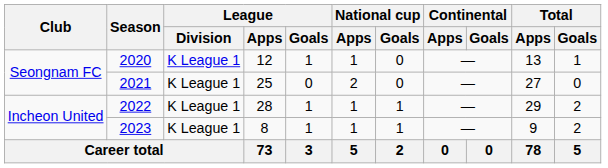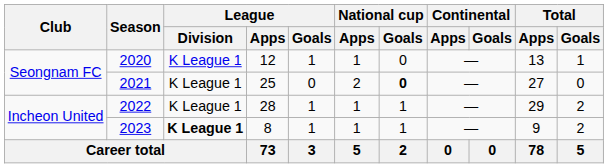(400, 83) normal -> (403, 83) bold
(204, 128) normal -> (205, 128) bold
